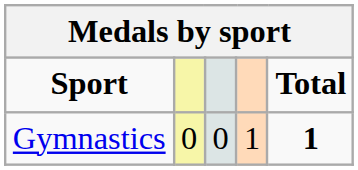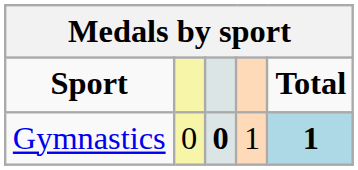(221, 137) normal -> (221, 137) bold
(311, 137) no background -> (311, 137) lightblue background
